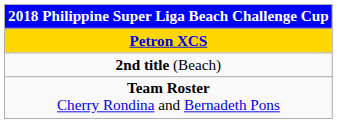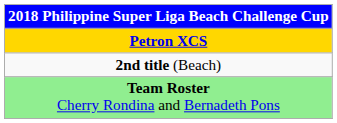(168, 97) no background -> (168, 97) lightgreen background
